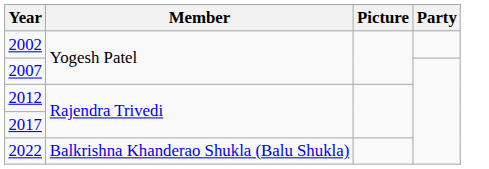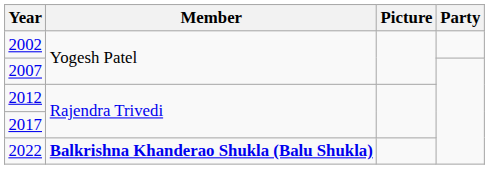(200, 151) normal -> (211, 151) bold
